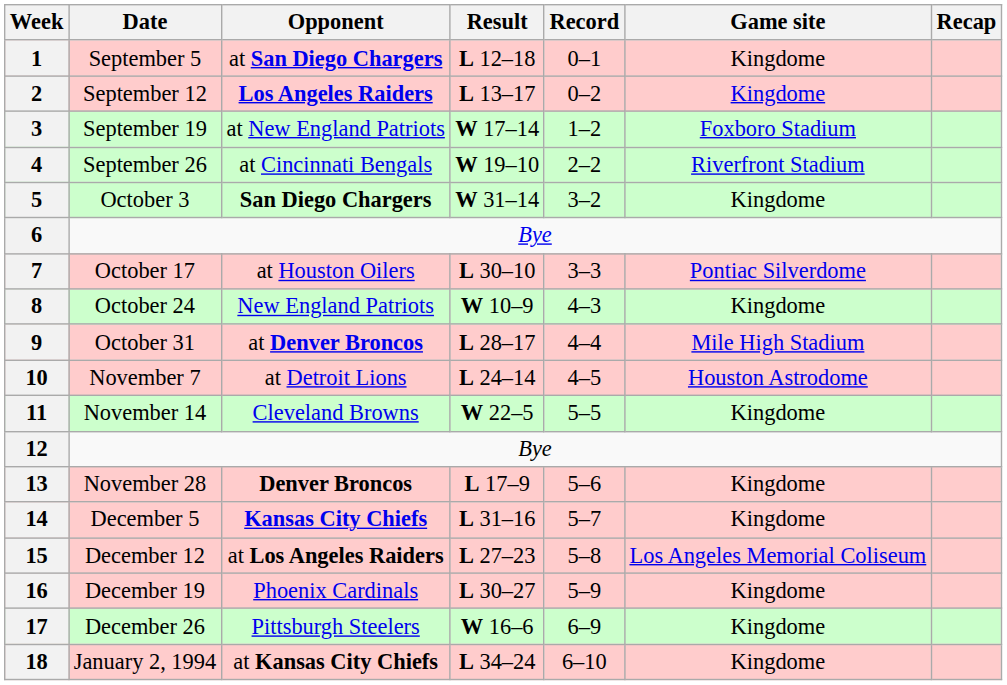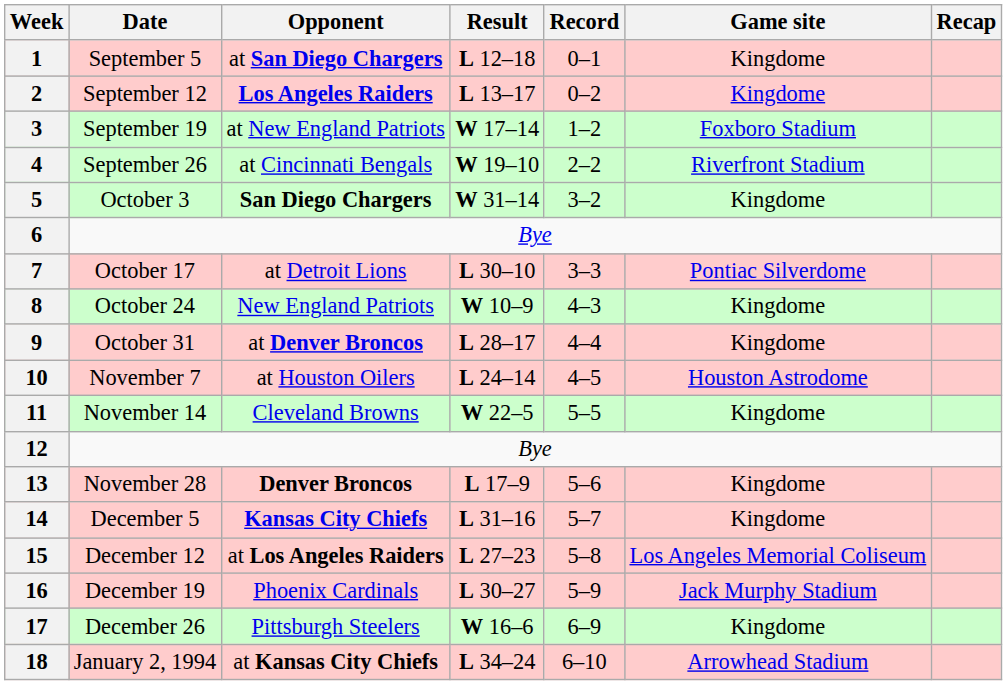(336, 270) at Houston Oilers -> (336, 270) at Detroit Lions
(778, 341) Mile High Stadium -> (778, 341) Kingdome
(336, 377) at Detroit Lions -> (336, 377) at Houston Oilers
(778, 590) Kingdome -> (778, 590) Jack Murphy Stadium
(778, 661) Kingdome -> (778, 661) Arrowhead Stadium
